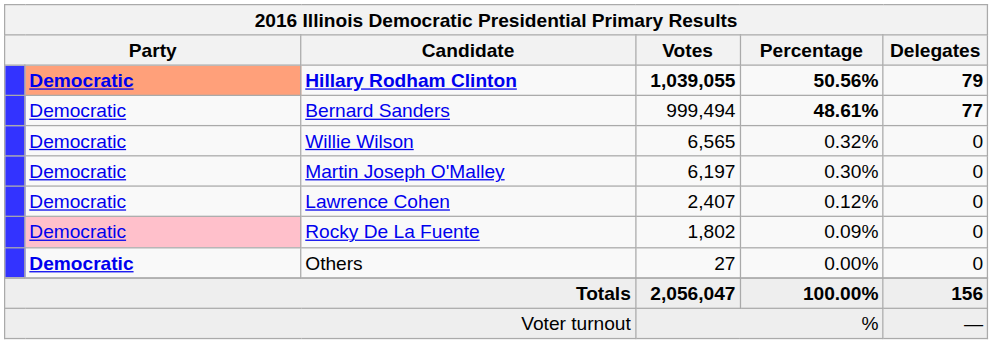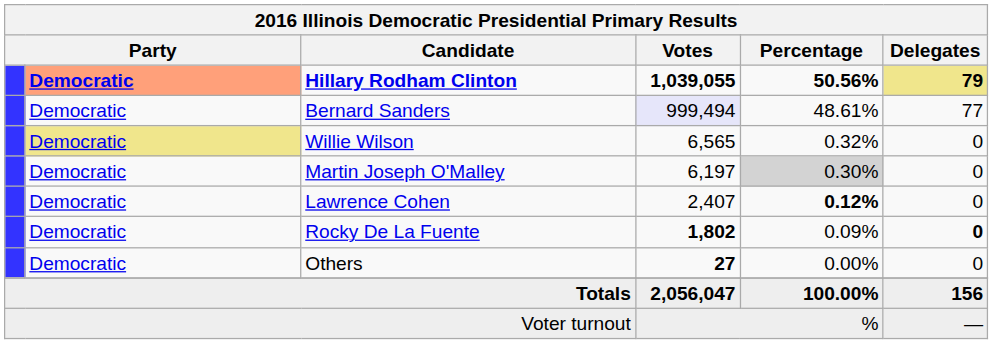(972, 81) no background -> (972, 81) khaki background
(701, 111) no background -> (701, 111) lavender background
(846, 111) bold -> (846, 111) normal
(972, 111) bold -> (972, 111) normal
(78, 141) no background -> (78, 141) khaki background
(851, 172) no background -> (851, 172) lightgrey background
(851, 202) normal -> (851, 202) bold
(78, 232) pink background -> (78, 232) no background
(712, 232) normal -> (712, 232) bold
(978, 232) normal -> (978, 232) bold
(81, 263) bold -> (78, 263) normal
(725, 263) normal -> (725, 263) bold
